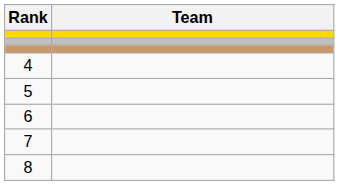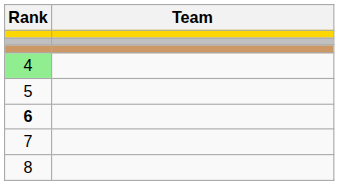(28, 66) no background -> (28, 66) lightgreen background
(28, 117) normal -> (28, 117) bold
